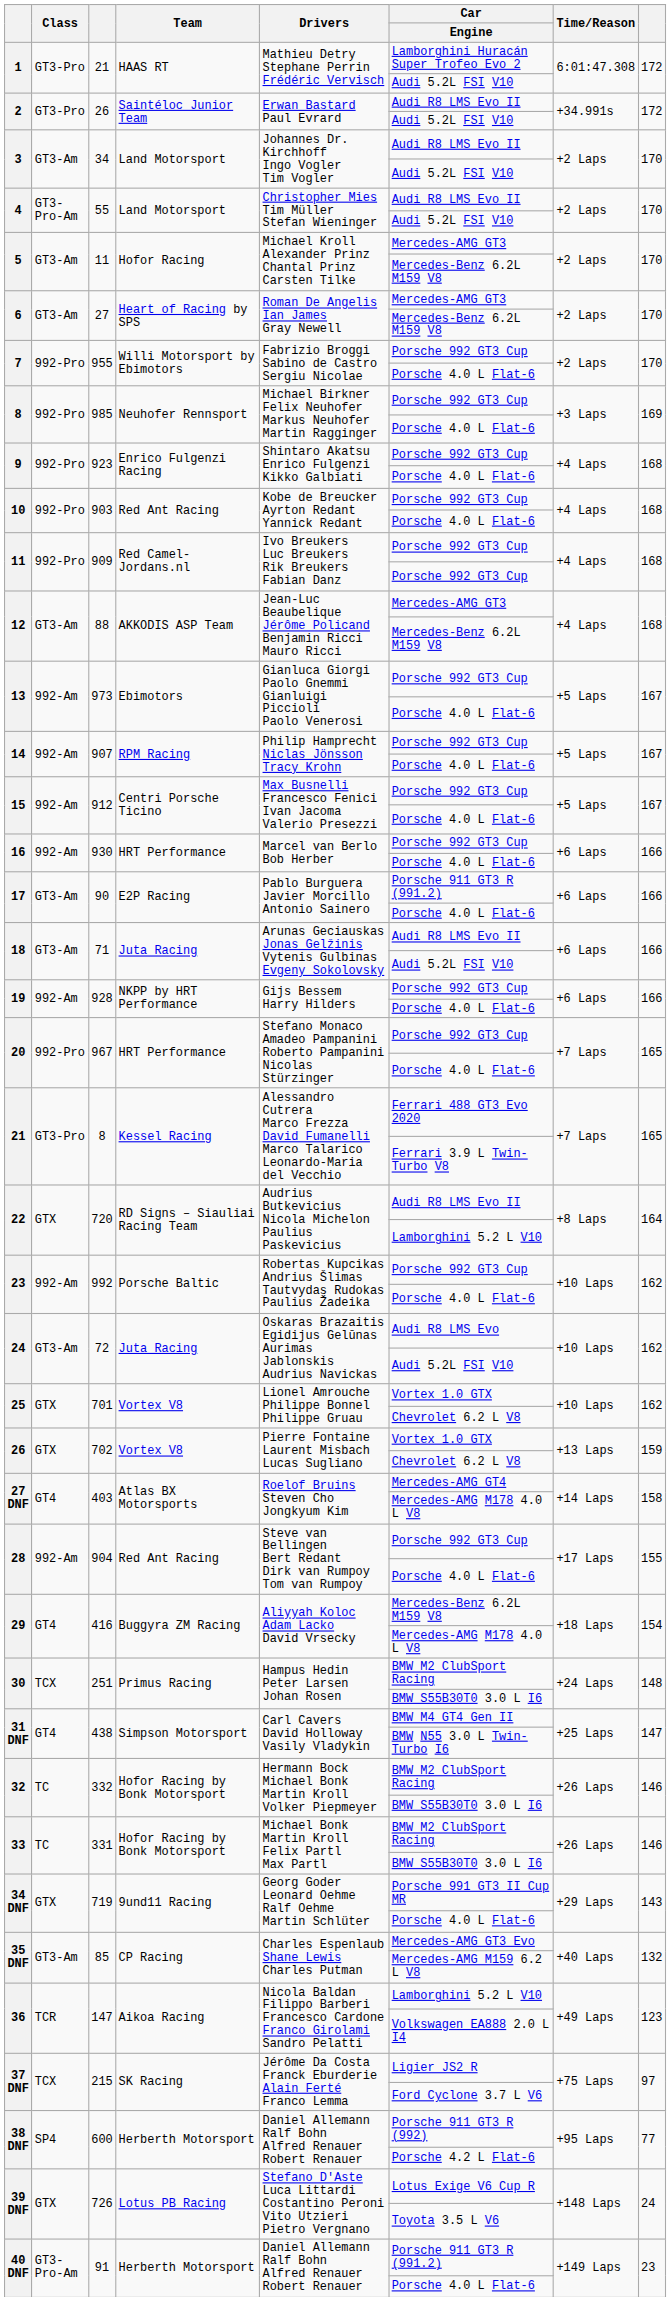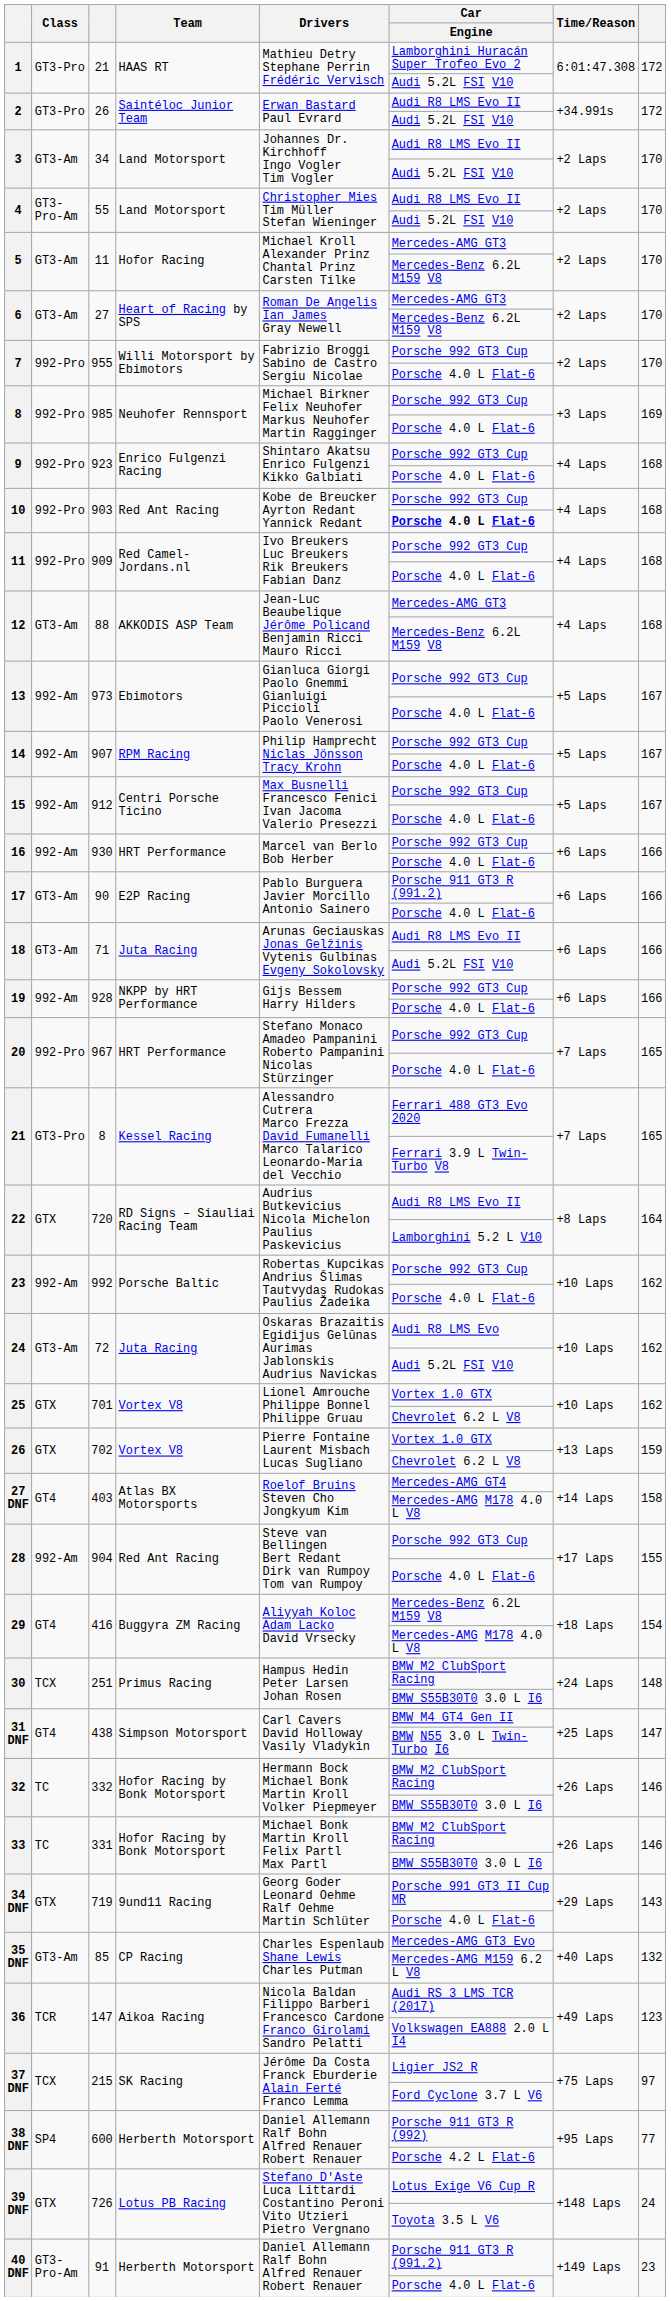(463, 522) normal -> (463, 522) bold
(460, 576) Porsche 992 GT3 Cup -> (463, 576) Porsche 4.0 L Flat-6
(467, 1996) Lamborghini 5.2 L V10 -> (453, 2000) Audi RS 3 LMS TCR (2017)
